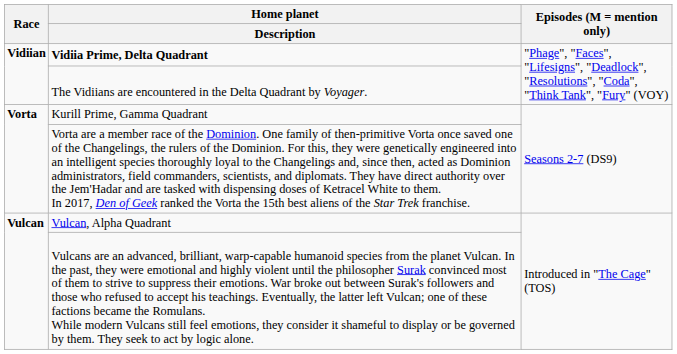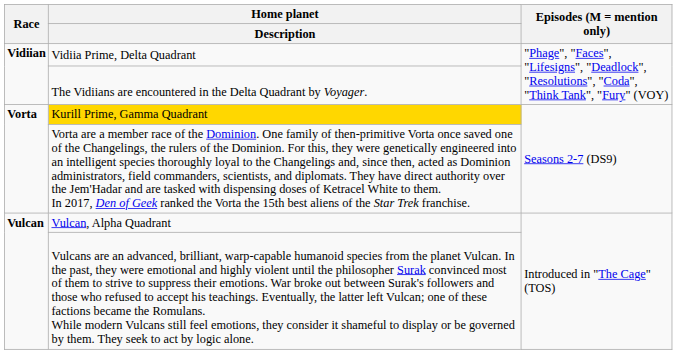(130, 54) bold -> (124, 54) normal
(129, 114) no background -> (129, 114) gold background
